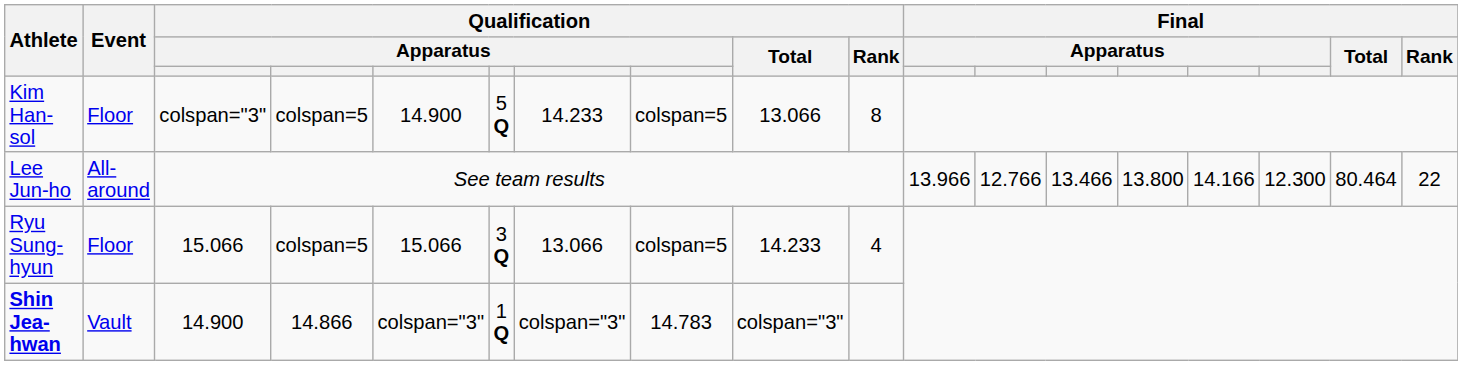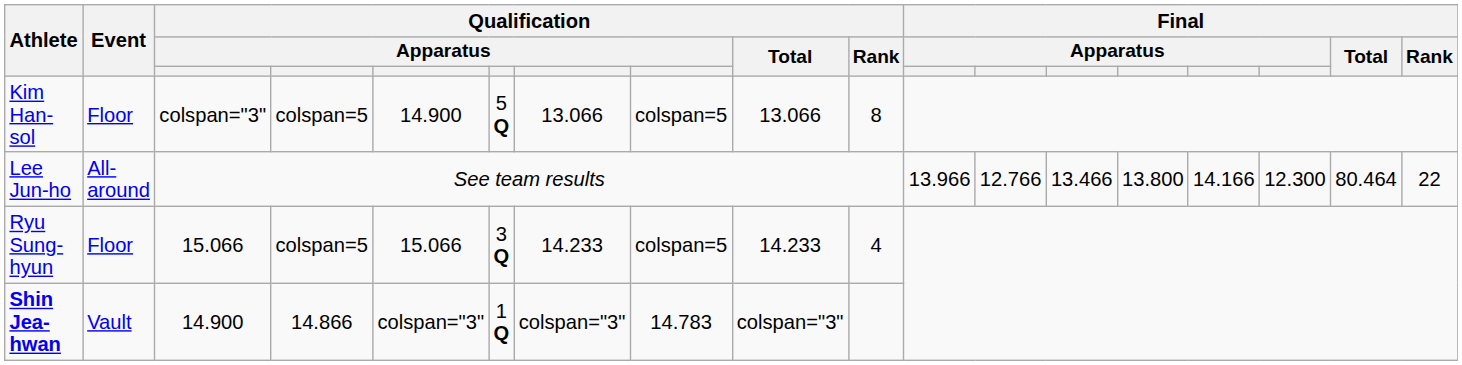(572, 114) 14.233 -> (572, 114) 13.066
(572, 245) 13.066 -> (572, 245) 14.233
